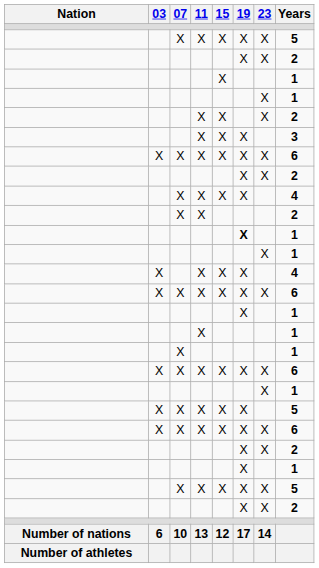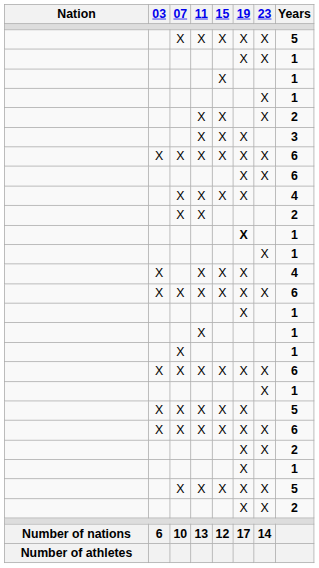(294, 59) 2 -> (294, 59) 1
(294, 176) 2 -> (294, 176) 6
